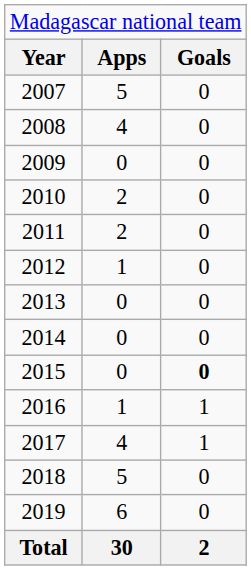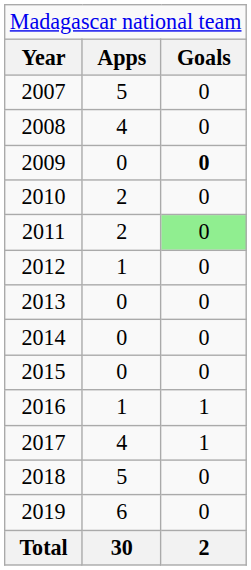(204, 162) normal -> (204, 162) bold
(204, 232) no background -> (204, 232) lightgreen background
(204, 372) bold -> (204, 372) normal
